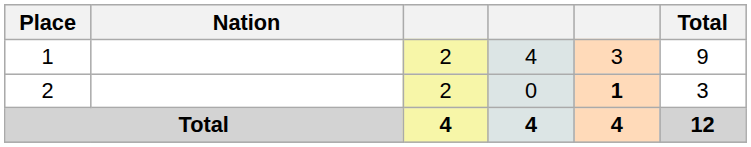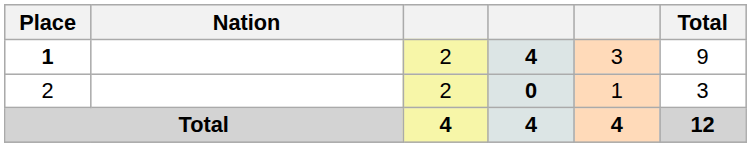(48, 57) normal -> (48, 57) bold
(531, 57) normal -> (531, 57) bold
(531, 91) normal -> (531, 91) bold
(617, 91) bold -> (617, 91) normal
